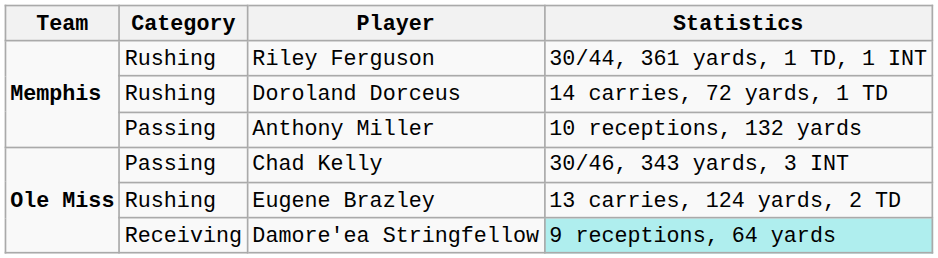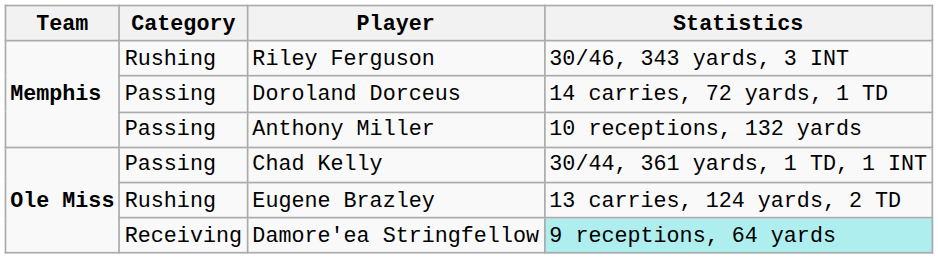(738, 59) 30/44, 361 yards, 1 TD, 1 INT -> (699, 59) 30/46, 343 yards, 3 INT
(170, 94) Rushing -> (170, 94) Passing
(699, 165) 30/46, 343 yards, 3 INT -> (738, 165) 30/44, 361 yards, 1 TD, 1 INT
